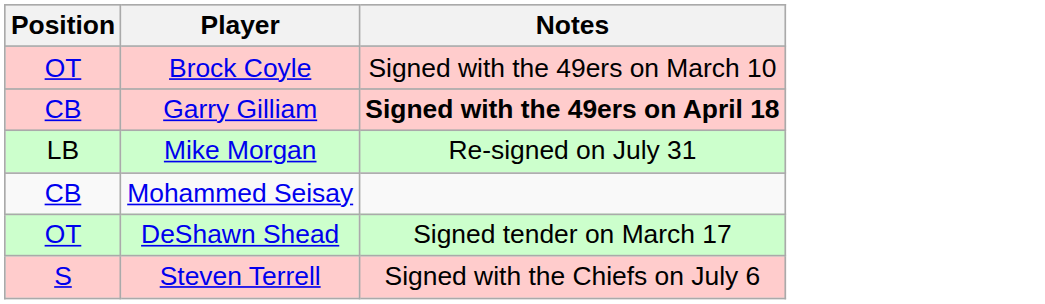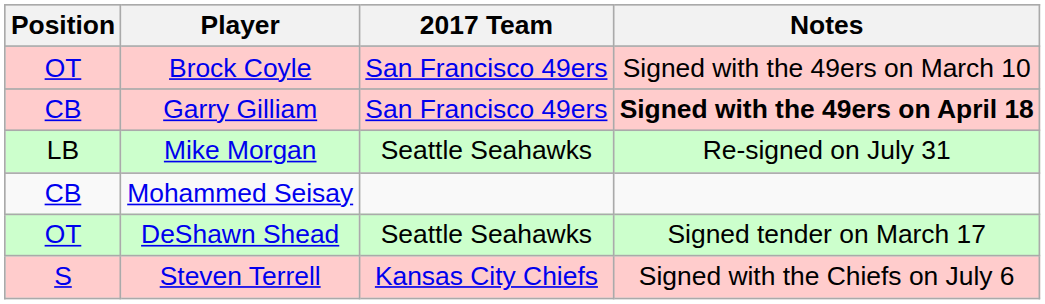+ column: (486, 25)
